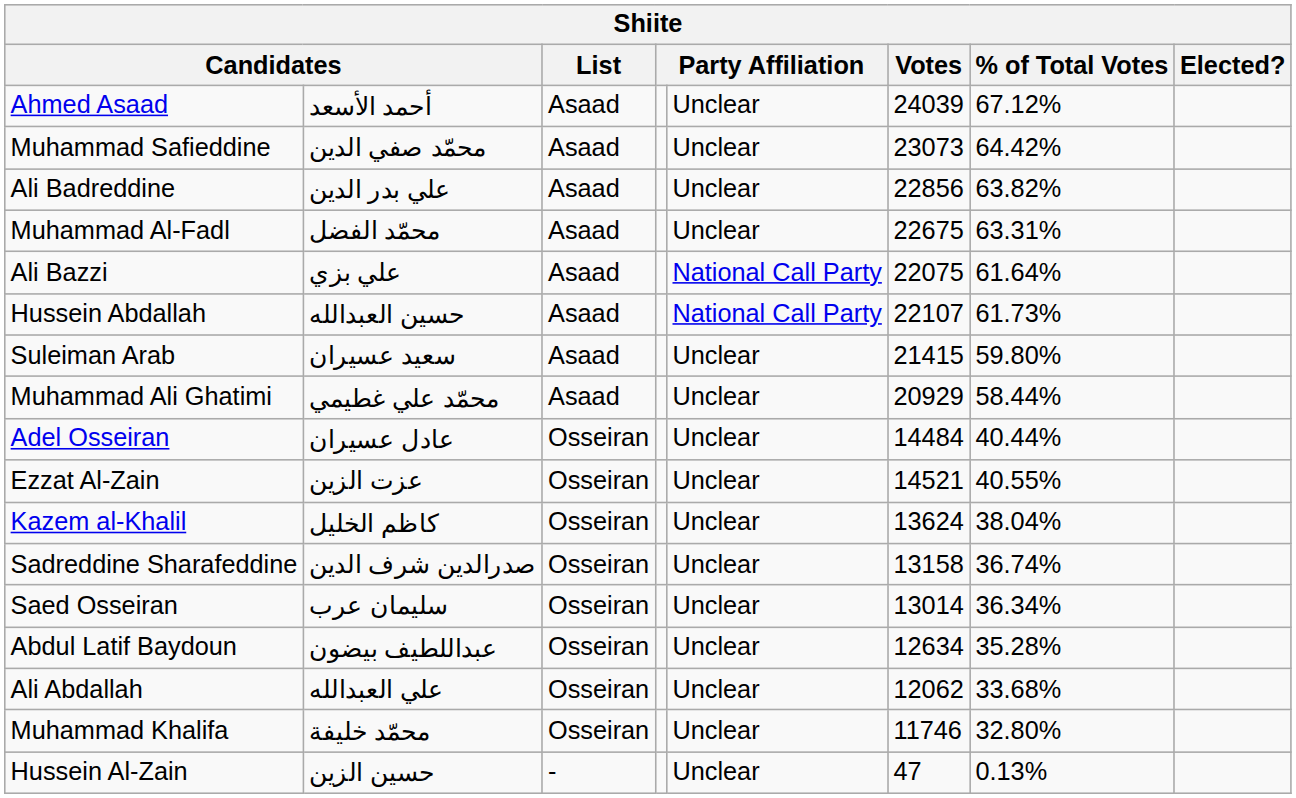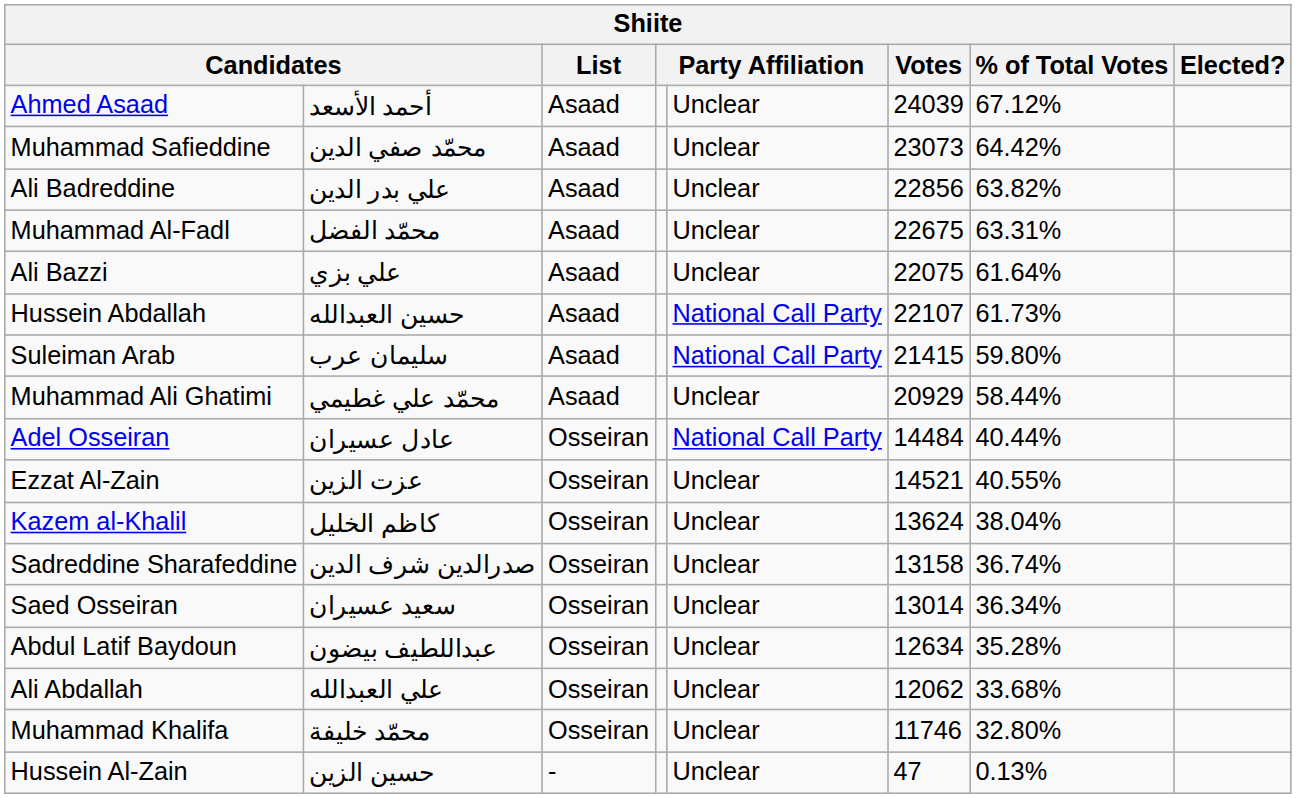(777, 272) National Call Party -> (716, 272) Unclear
(382, 356) سعيد عسيران -> (378, 356) سليمان عرب
(716, 355) Unclear -> (777, 355) National Call Party
(716, 438) Unclear -> (777, 438) National Call Party
(378, 606) سليمان عرب -> (382, 606) سعيد عسيران
